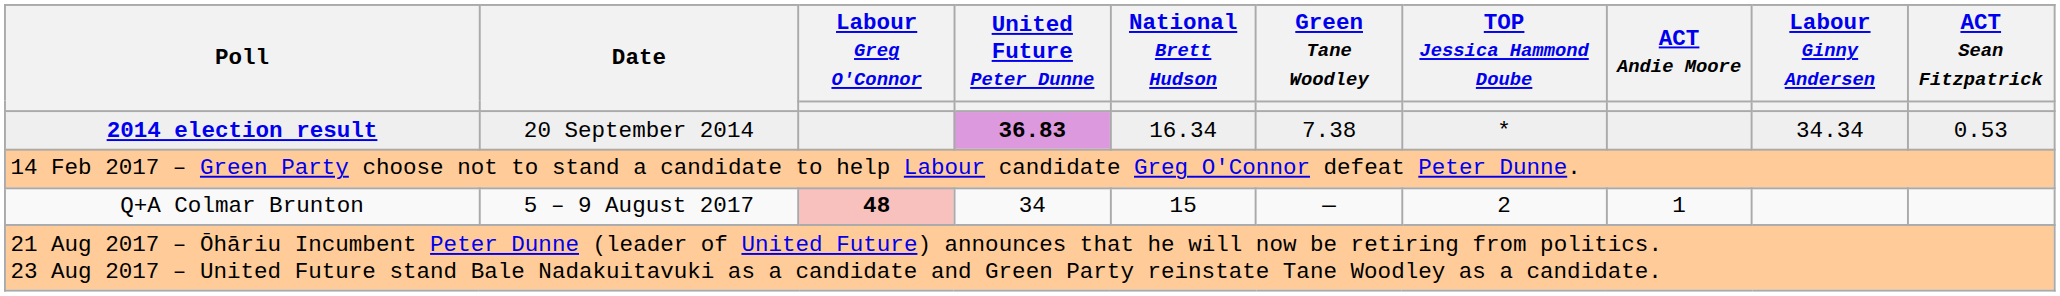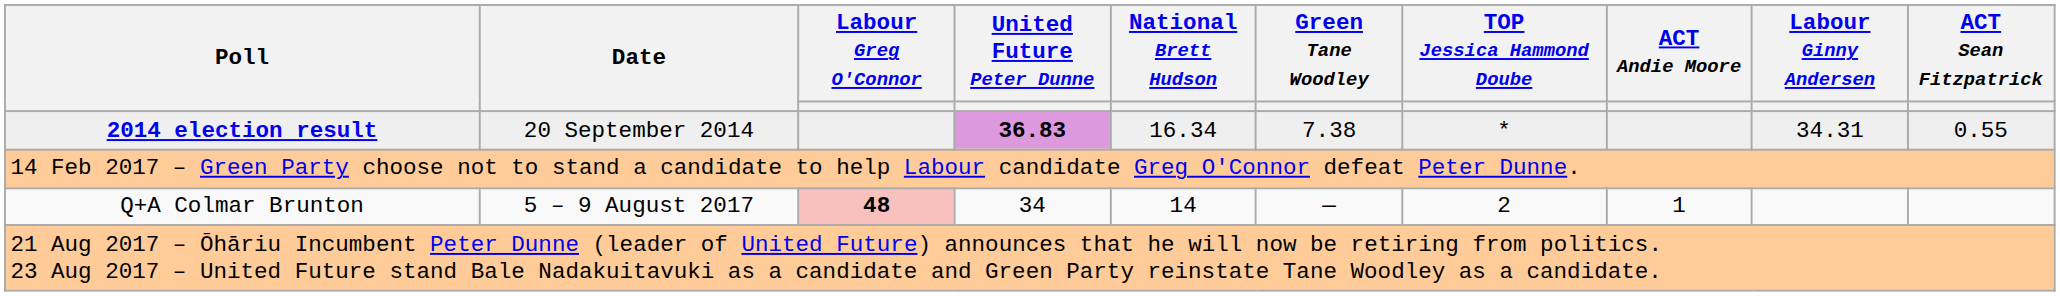(1830, 130) 34.34 -> (1830, 130) 34.31
(1981, 130) 0.53 -> (1981, 130) 0.55
(1183, 206) 15 -> (1183, 206) 14
